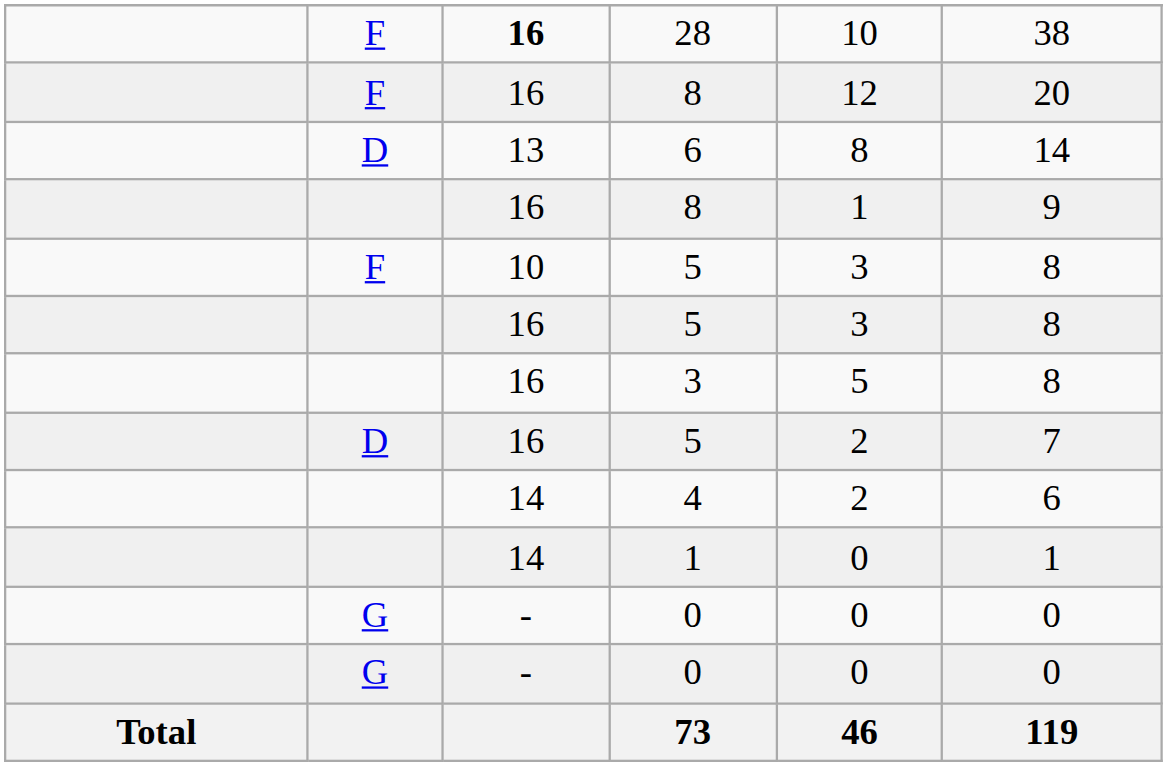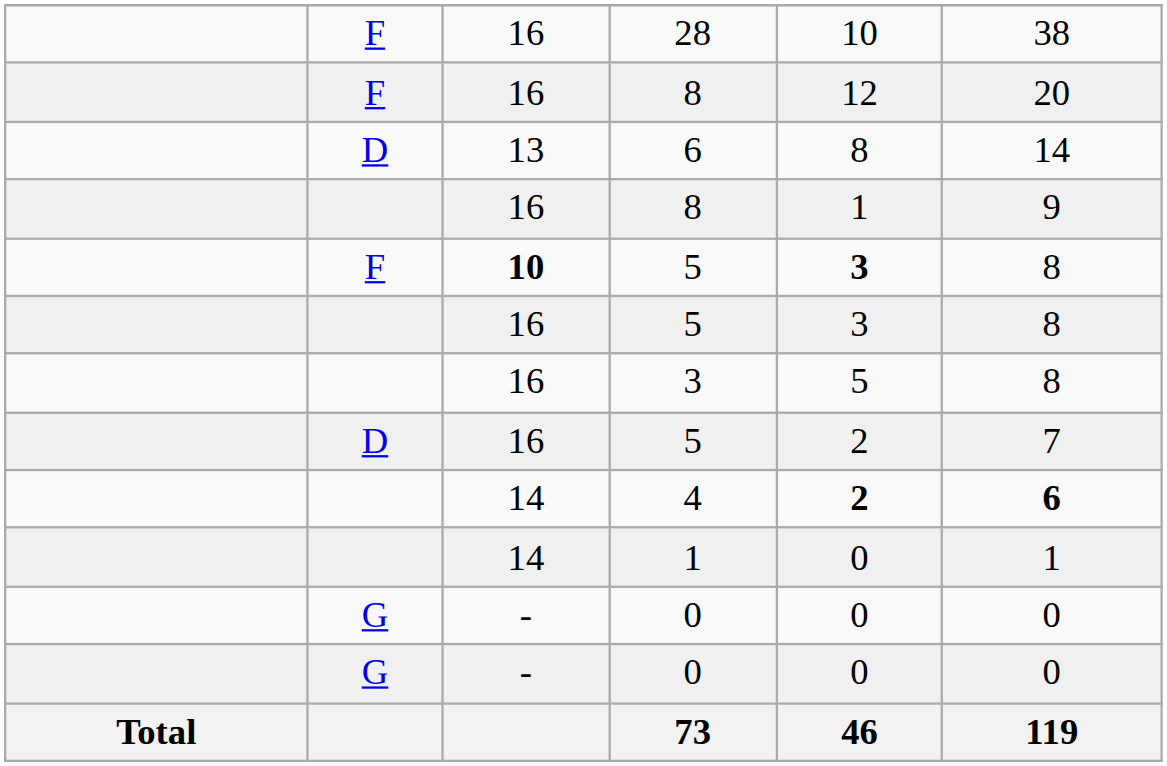(526, 33) bold -> (526, 33) normal
(526, 265) normal -> (526, 265) bold
(859, 265) normal -> (859, 265) bold
(859, 498) normal -> (859, 498) bold
(1052, 498) normal -> (1052, 498) bold
